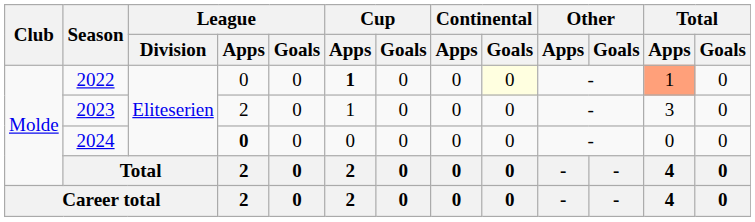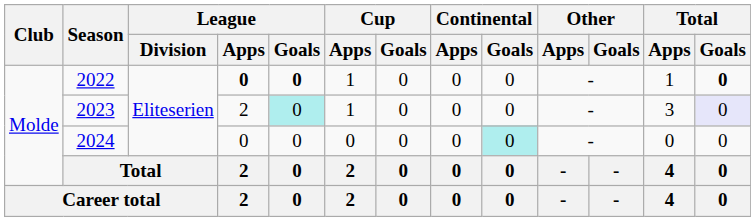(244, 79) normal -> (244, 79) bold
(297, 79) normal -> (297, 79) bold
(350, 79) bold -> (350, 79) normal
(510, 79) lightyellow background -> (510, 79) no background
(669, 79) lightsalmon background -> (669, 79) no background
(723, 79) normal -> (723, 79) bold
(297, 110) no background -> (297, 110) paleturquoise background
(723, 110) no background -> (723, 110) lavender background
(244, 140) bold -> (244, 140) normal
(510, 140) no background -> (510, 140) paleturquoise background
